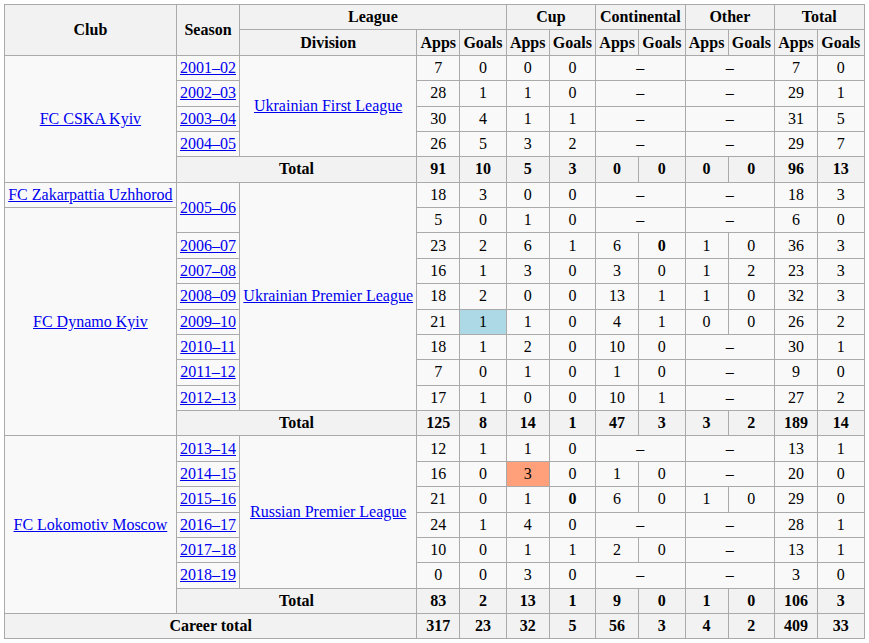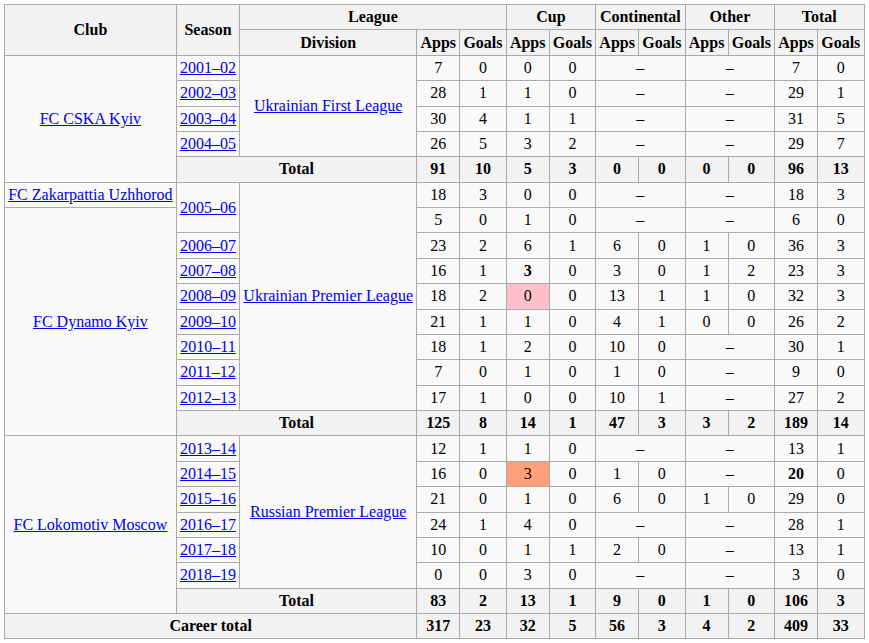(662, 245) bold -> (662, 245) normal
(528, 270) normal -> (528, 270) bold
(528, 296) no background -> (528, 296) pink background
(483, 321) lightblue background -> (483, 321) no background
(796, 473) normal -> (796, 473) bold
(572, 499) bold -> (572, 499) normal
